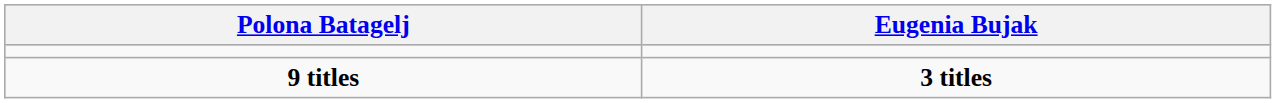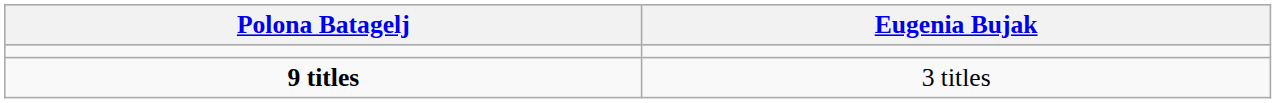(956, 77) bold -> (956, 77) normal
